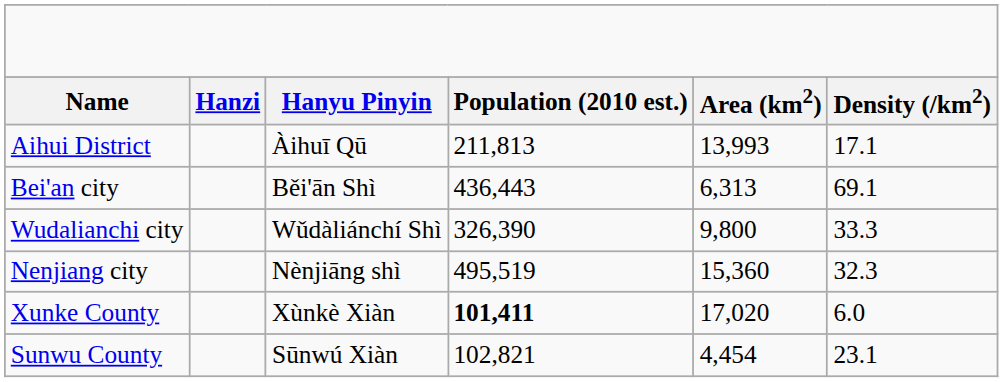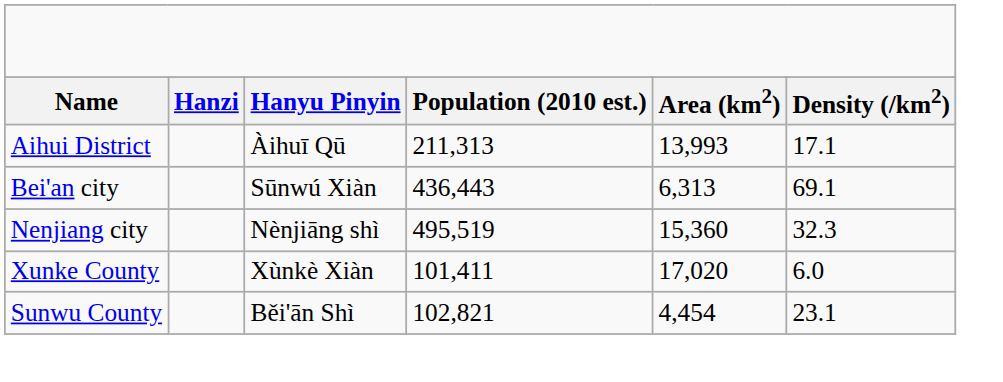(494, 145) 211,813 -> (453, 145) 211,313
(324, 187) Běi'ān Shì -> (314, 187) Sūnwú Xiàn
- row: (97, 229)
(494, 313) bold -> (453, 271) normal
(335, 354) Sūnwú Xiàn -> (303, 313) Běi'ān Shì
